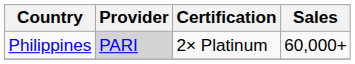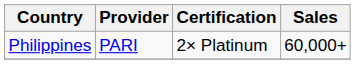(119, 45) lightgrey background -> (119, 45) no background
